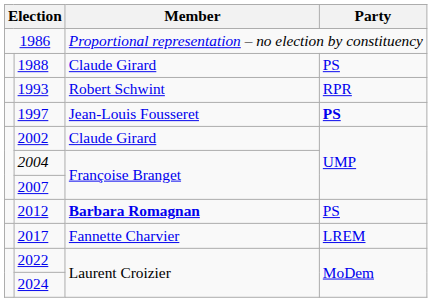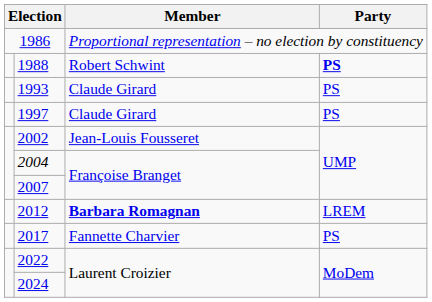(113, 65) Claude Girard -> (117, 65) Robert Schwint
(331, 65) normal -> (332, 65) bold
(117, 89) Robert Schwint -> (113, 89) Claude Girard
(337, 89) RPR -> (331, 89) PS
(134, 114) Jean-Louis Fousseret -> (113, 114) Claude Girard
(332, 114) bold -> (331, 114) normal
(113, 138) Claude Girard -> (134, 138) Jean-Louis Fousseret
(331, 211) PS -> (344, 211) LREM
(344, 235) LREM -> (331, 235) PS
